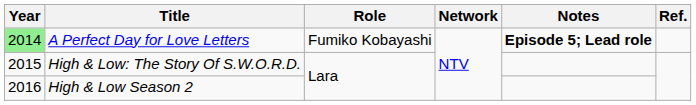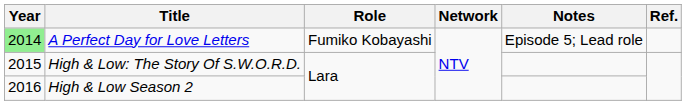(578, 40) bold -> (574, 40) normal
